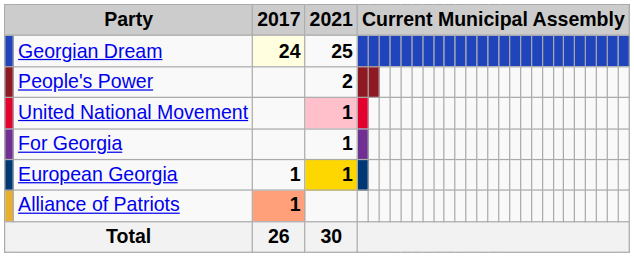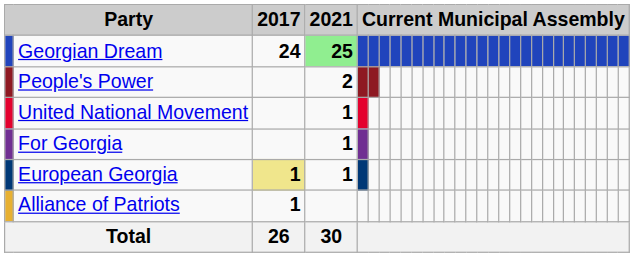(290, 50) lightyellow background -> (290, 50) no background
(342, 50) no background -> (342, 50) lightgreen background
(348, 112) pink background -> (348, 112) no background
(295, 174) no background -> (295, 174) khaki background
(348, 174) gold background -> (348, 174) no background
(295, 205) lightsalmon background -> (295, 205) no background
